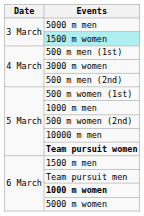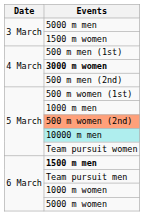(77, 39) paleturquoise background -> (77, 39) no background
(77, 66) normal -> (77, 66) bold
(89, 121) no background -> (89, 121) lightsalmon background
(74, 135) no background -> (74, 135) paleturquoise background
(92, 149) bold -> (92, 149) normal
(71, 163) normal -> (71, 163) bold
(77, 190) bold -> (77, 190) normal
